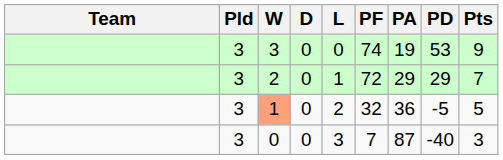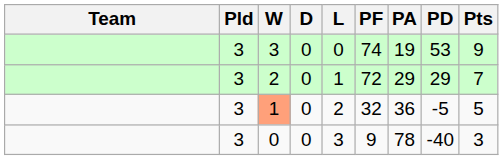(371, 139) 7 -> (371, 139) 9
(404, 139) 87 -> (404, 139) 78
